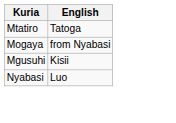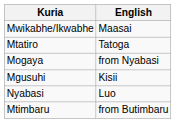+ row: (50, 29)
+ row: (28, 110)
